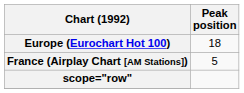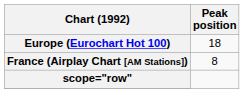(215, 61) 5 -> (215, 61) 8
